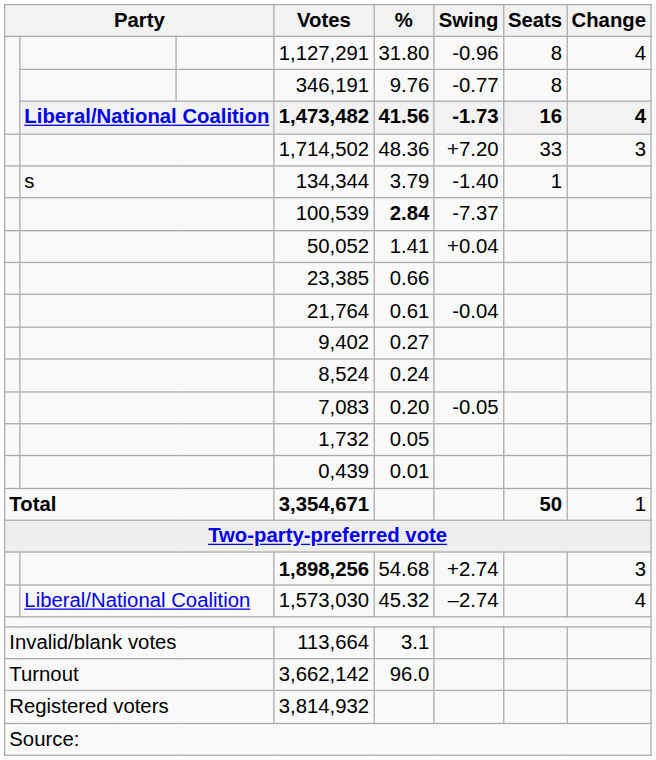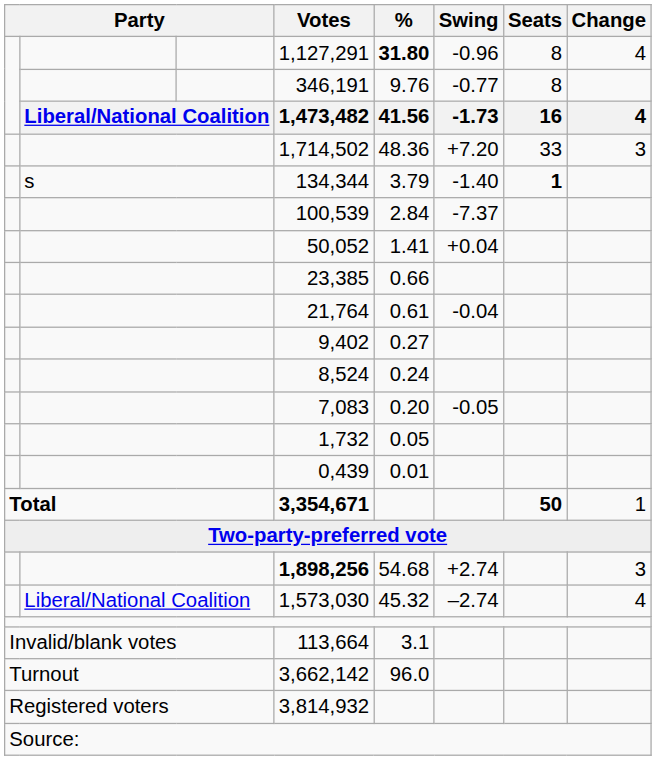(404, 52) normal -> (404, 52) bold
(556, 181) normal -> (556, 181) bold
(410, 213) bold -> (410, 213) normal
